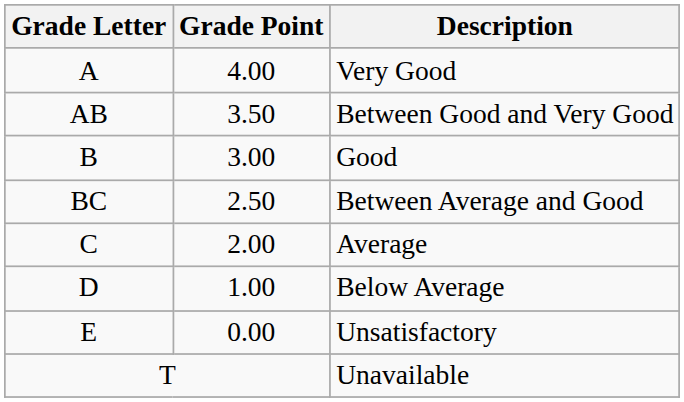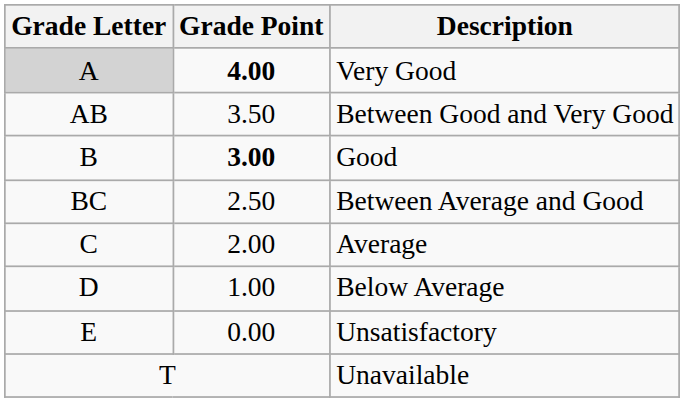(89, 69) no background -> (89, 69) lightgrey background
(251, 69) normal -> (251, 69) bold
(251, 157) normal -> (251, 157) bold
